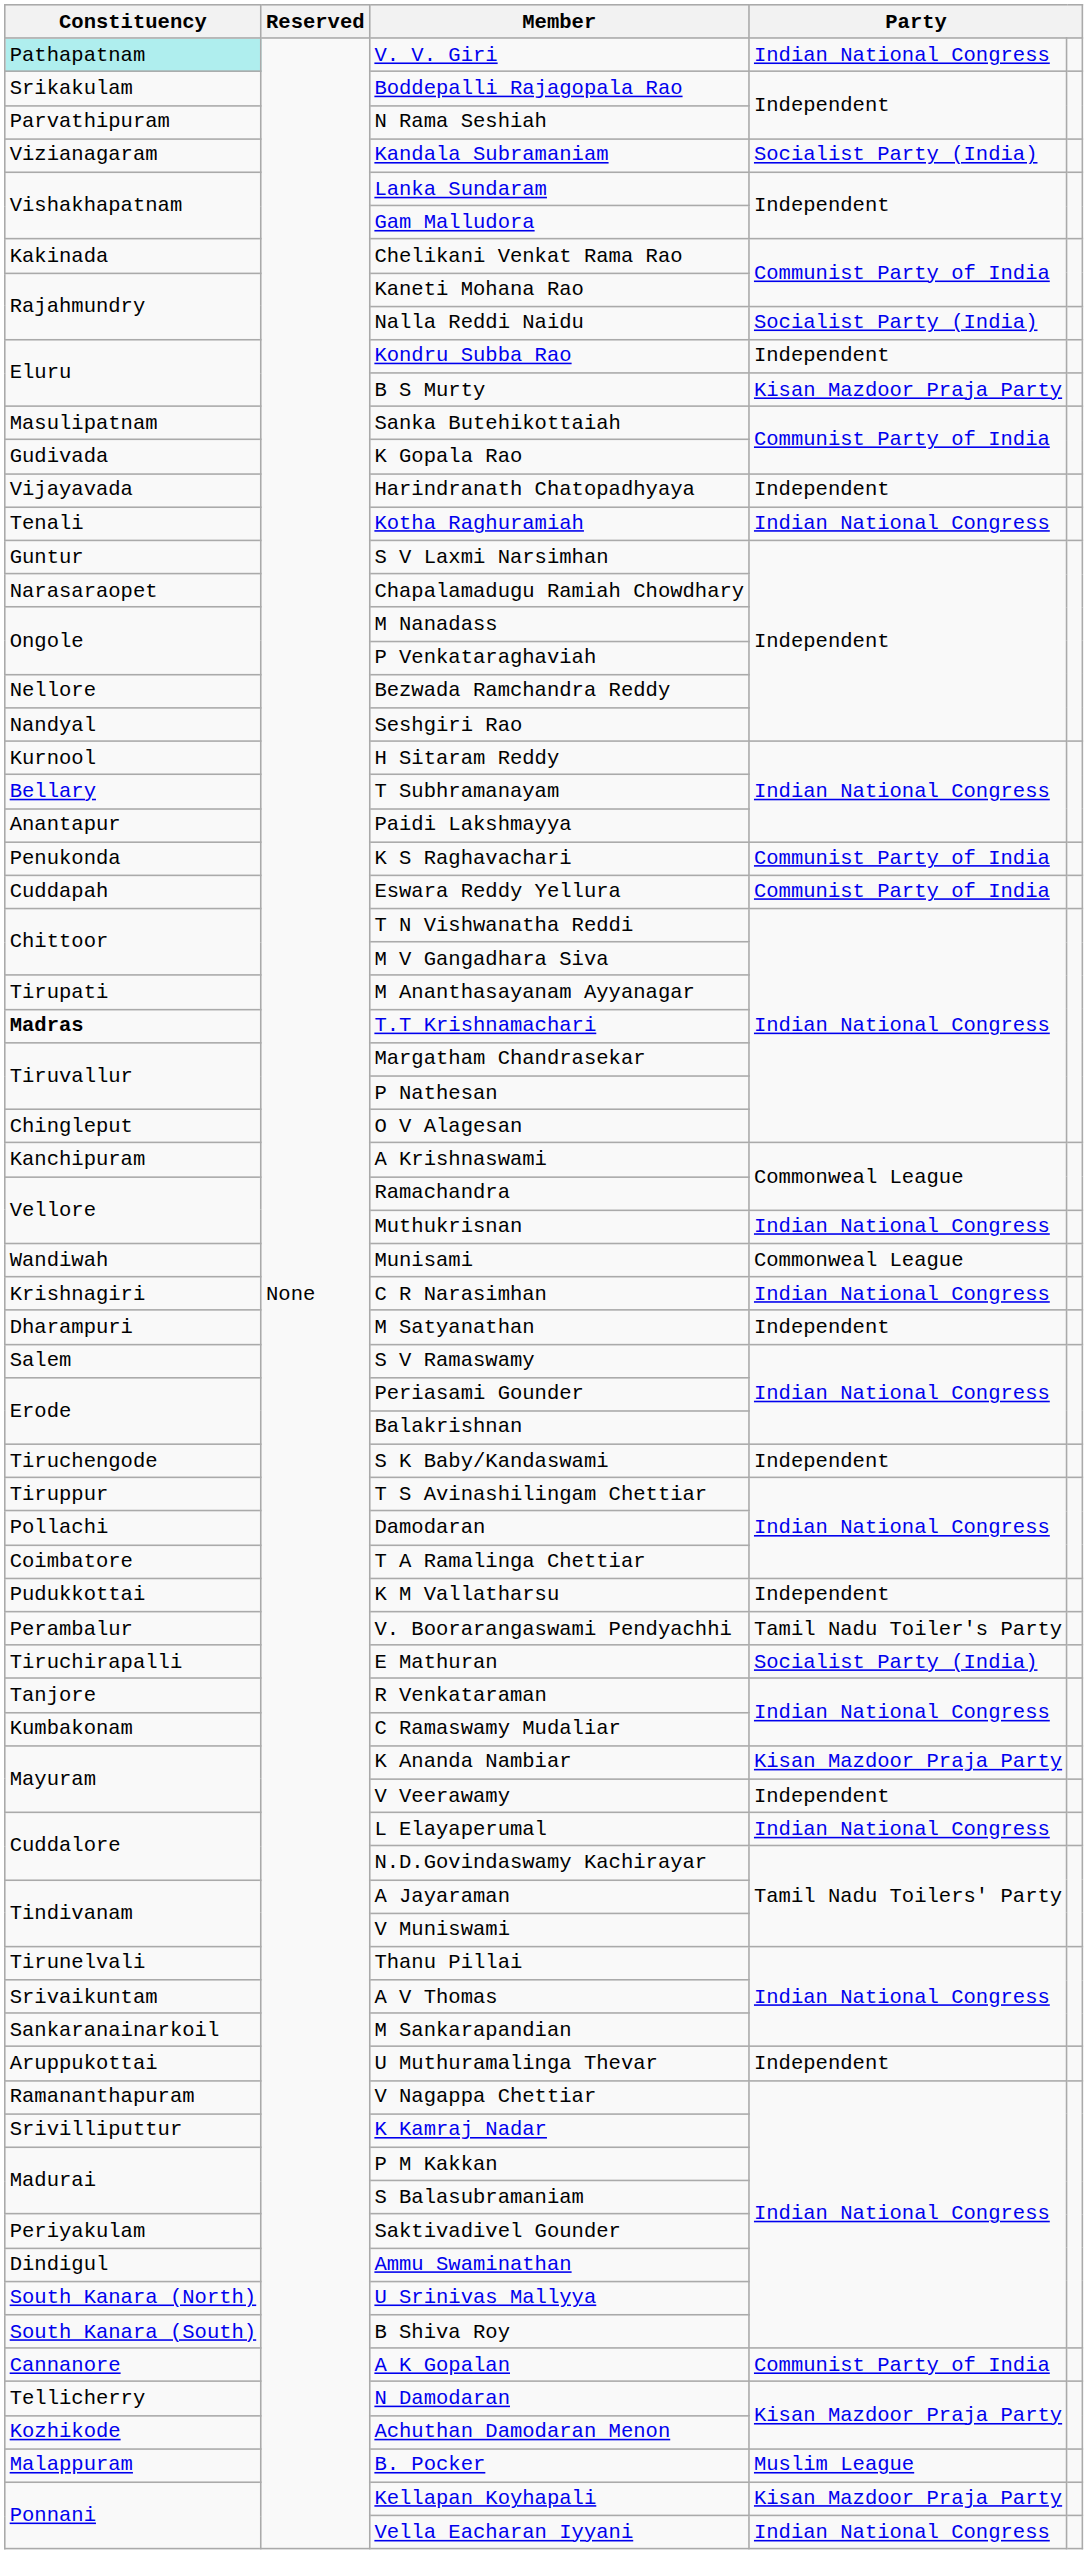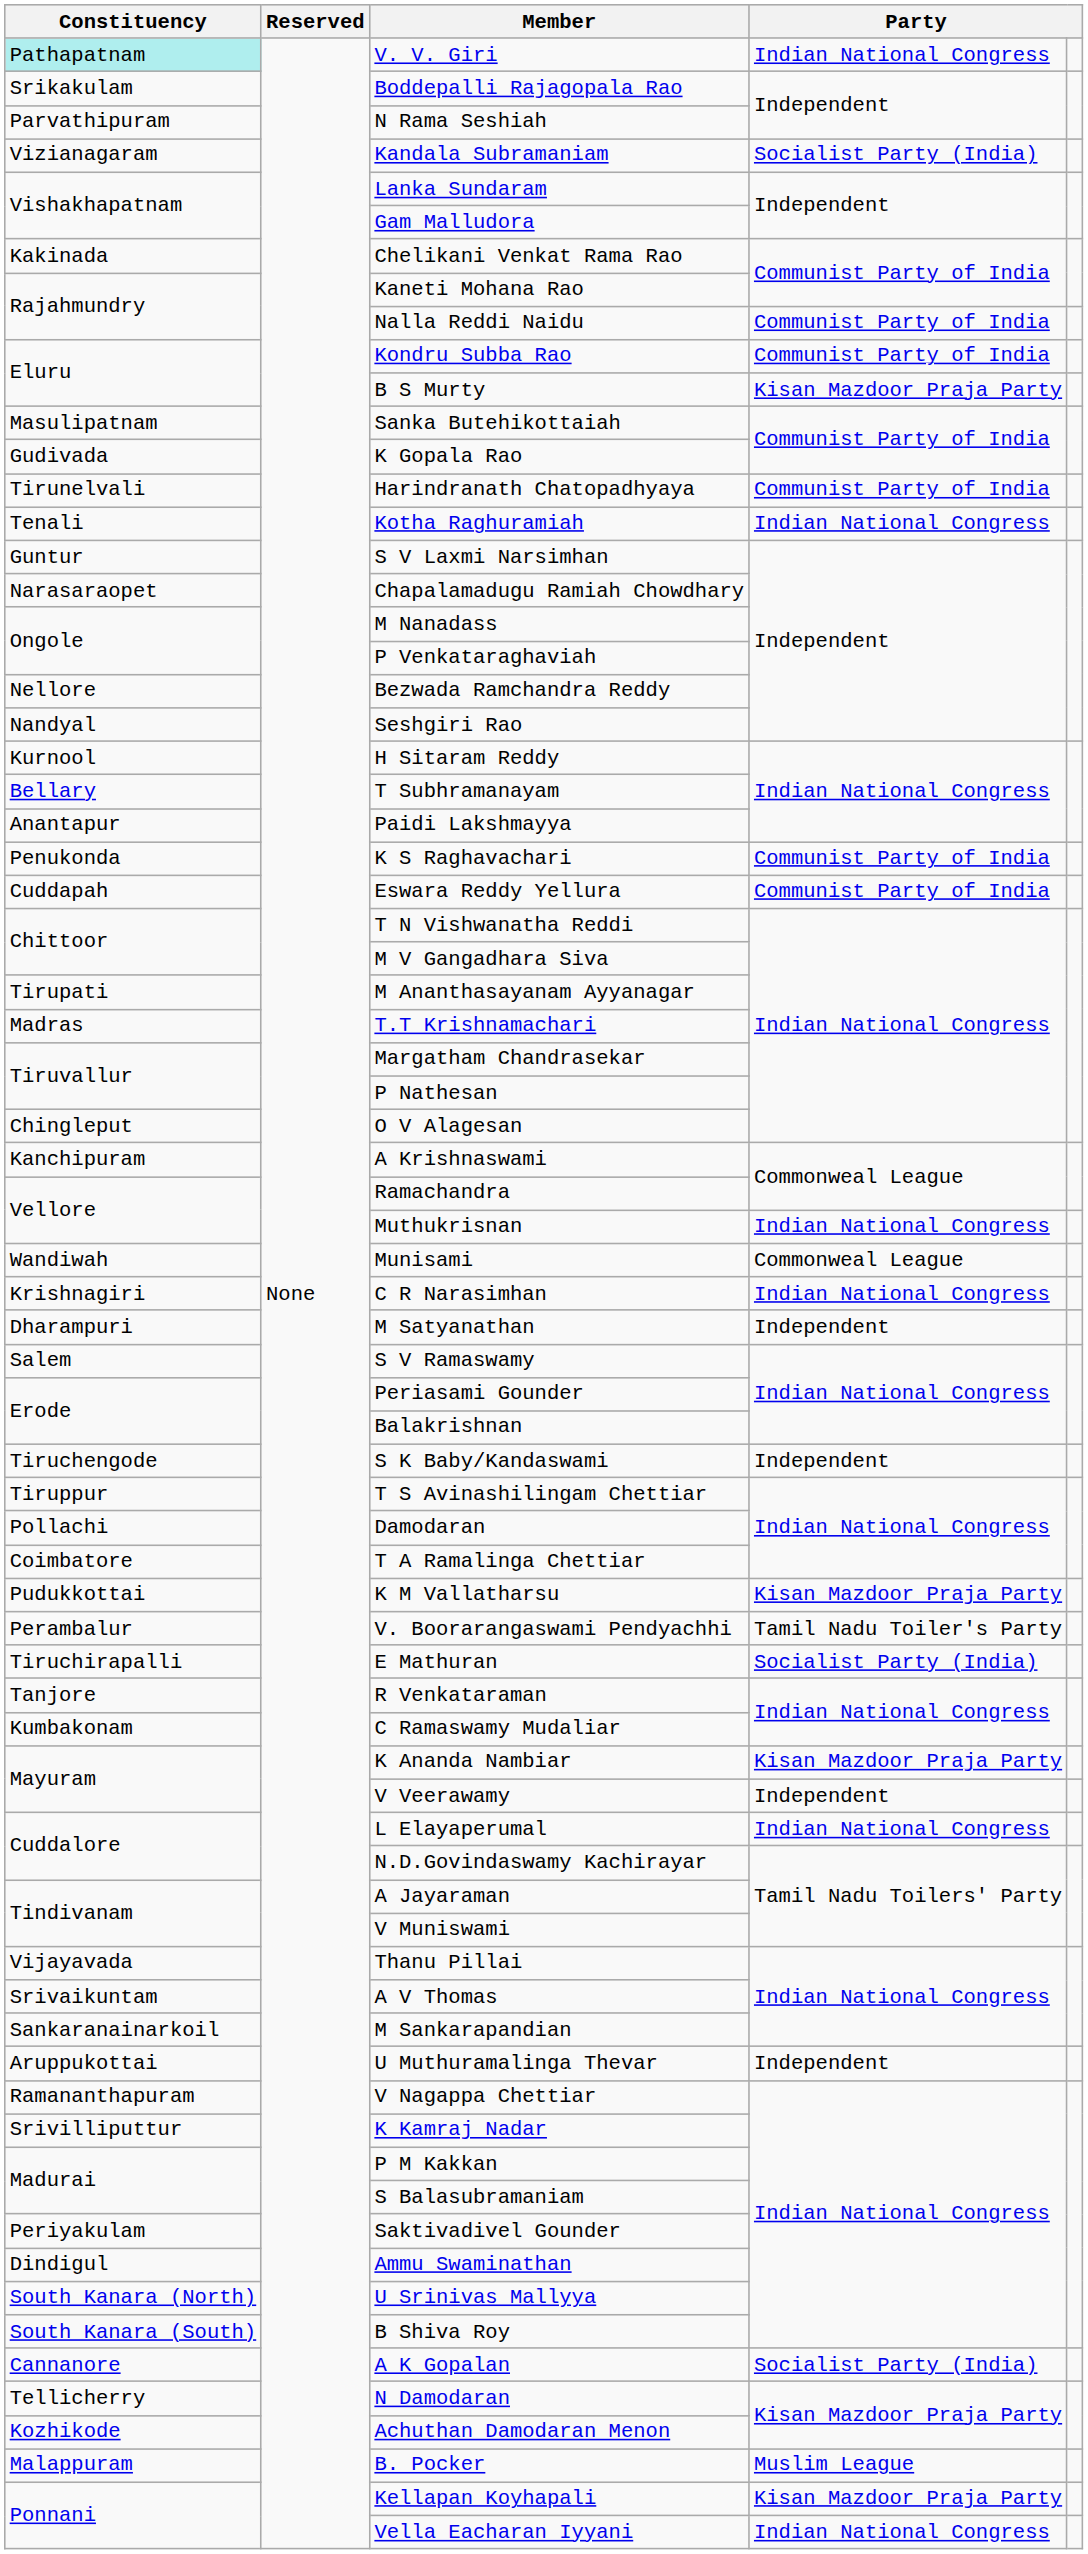(896, 323) Socialist Party (India) -> (902, 323) Communist Party of India
(822, 356) Independent -> (902, 356) Communist Party of India
(71, 490) Vijayavada -> (77, 490) Tirunelvali
(822, 490) Independent -> (902, 490) Communist Party of India
(47, 1026) bold -> (47, 1026) normal
(822, 1595) Independent -> (908, 1595) Kisan Mazdoor Praja Party
(77, 1963) Tirunelvali -> (71, 1963) Vijayavada
(902, 2365) Communist Party of India -> (896, 2365) Socialist Party (India)
